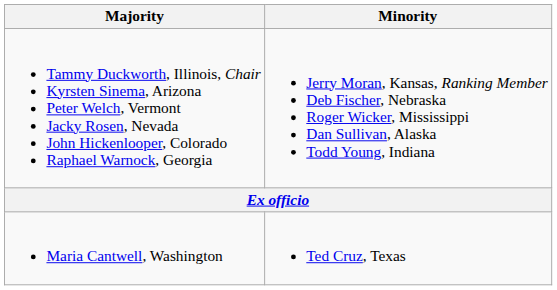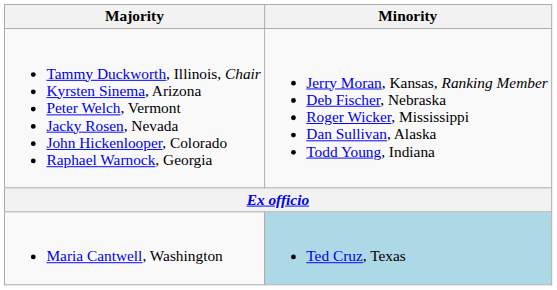(408, 257) no background -> (408, 257) lightblue background
